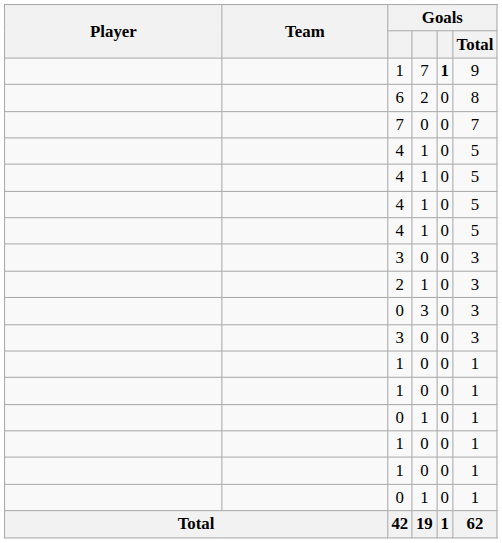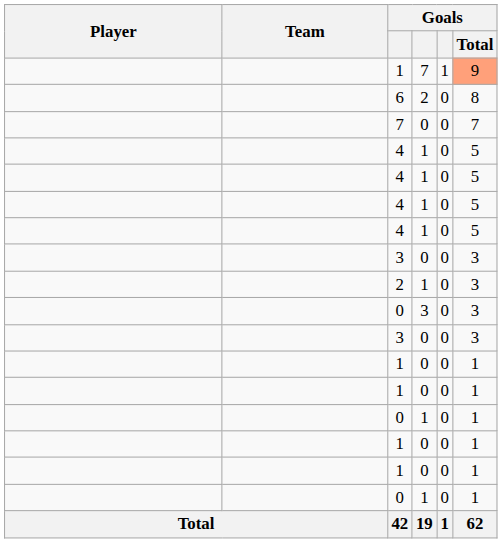(445, 71) bold -> (445, 71) normal
(475, 71) no background -> (475, 71) lightsalmon background
